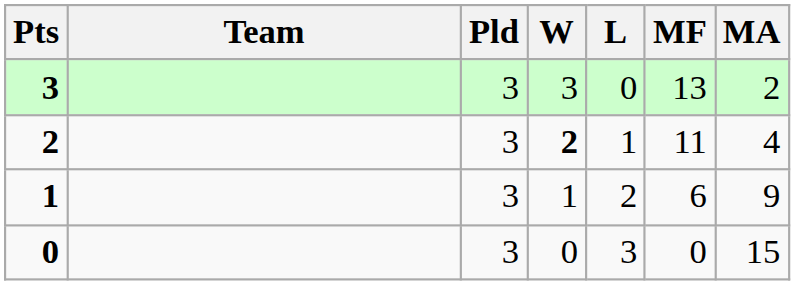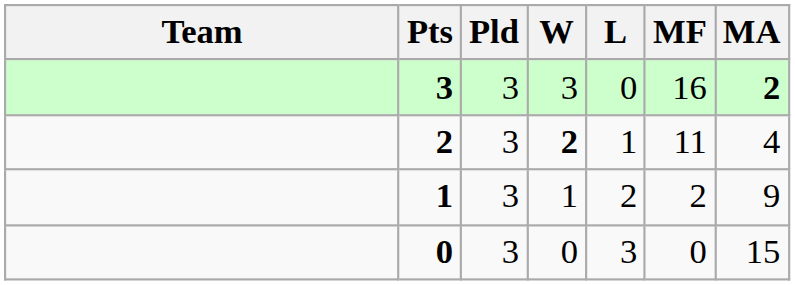columns swapped: (264, 31) <-> (36, 31)
(690, 86) 13 -> (690, 86) 16
(772, 86) normal -> (772, 86) bold
(698, 196) 6 -> (698, 196) 2
